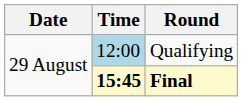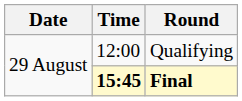(118, 50) lightblue background -> (118, 50) no background
